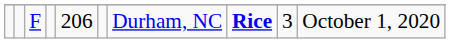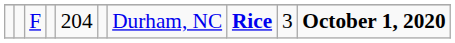(77, 21) 206 -> (77, 21) 204
(371, 21) normal -> (374, 21) bold
